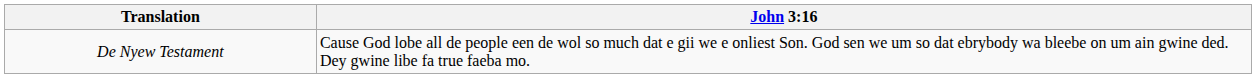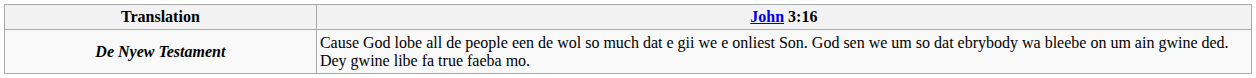(160, 51) normal -> (160, 51) bold
